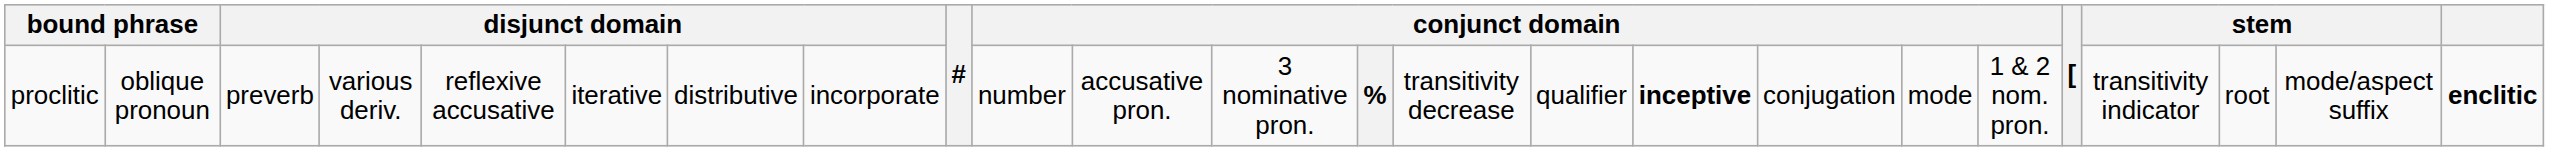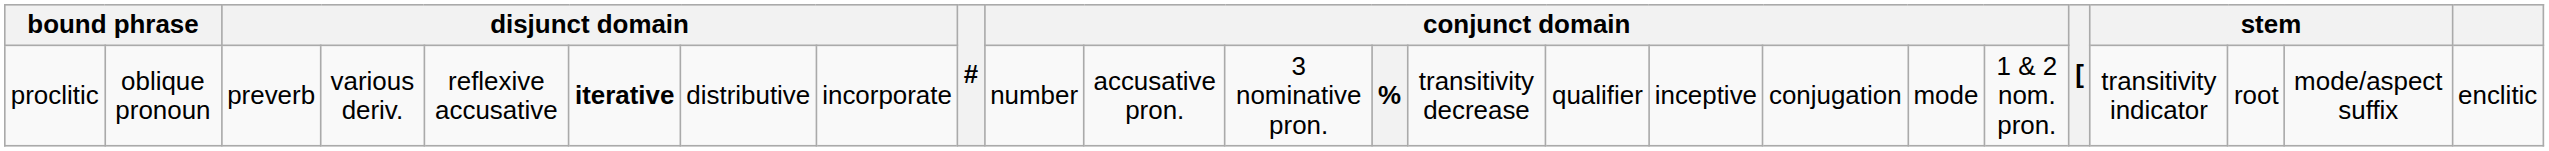(617, 95) normal -> (625, 95) bold
(1695, 95) bold -> (1706, 95) normal
(2493, 95) bold -> (2498, 95) normal
